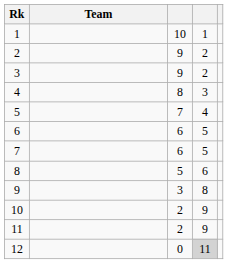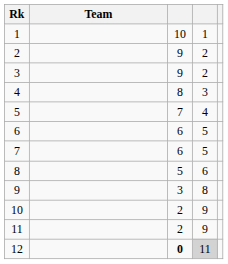(180, 249) normal -> (180, 249) bold
